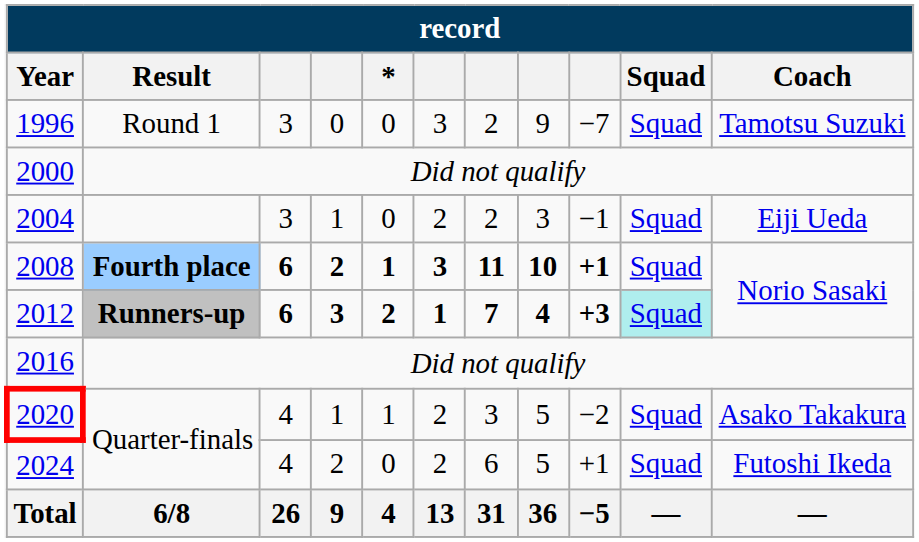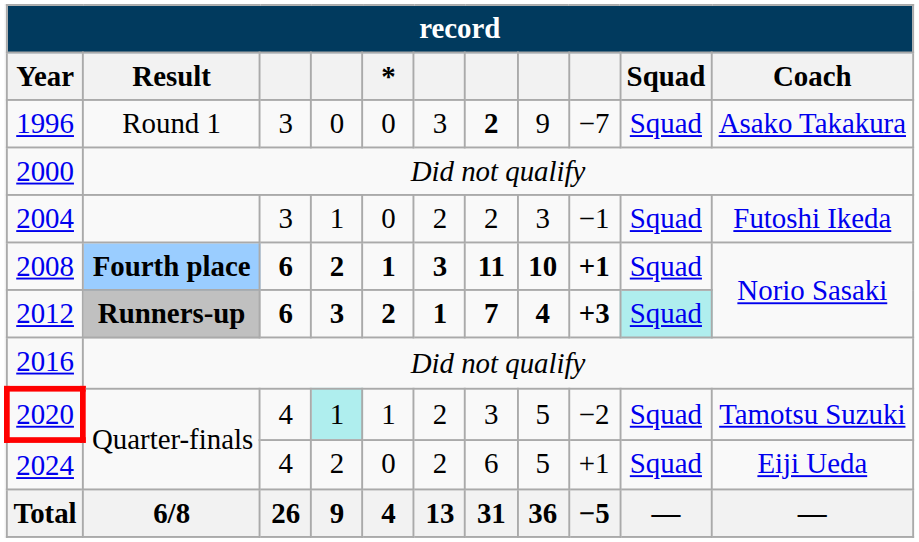(491, 123) normal -> (491, 123) bold
(812, 123) Tamotsu Suzuki -> (812, 123) Asako Takakura
(812, 218) Eiji Ueda -> (812, 218) Futoshi Ikeda
(337, 413) no background -> (337, 413) paleturquoise background
(812, 413) Asako Takakura -> (812, 413) Tamotsu Suzuki
(812, 463) Futoshi Ikeda -> (812, 463) Eiji Ueda
